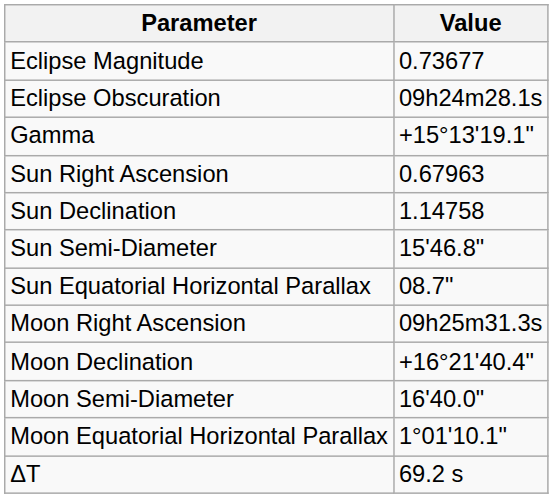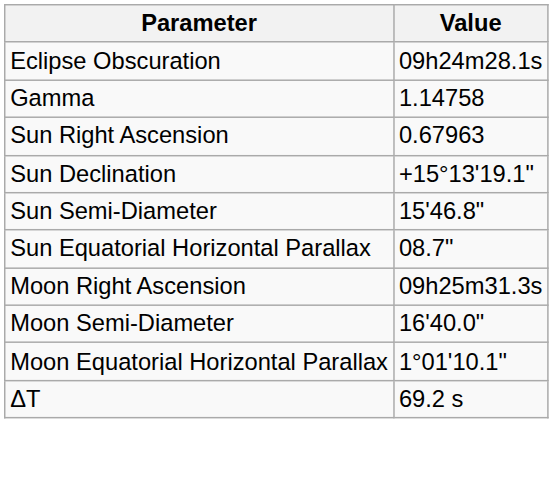- row: (107, 60)
(466, 135) +15°13'19.1" -> (442, 98) 1.14758
(442, 211) 1.14758 -> (466, 173) +15°13'19.1"
- row: (102, 361)
